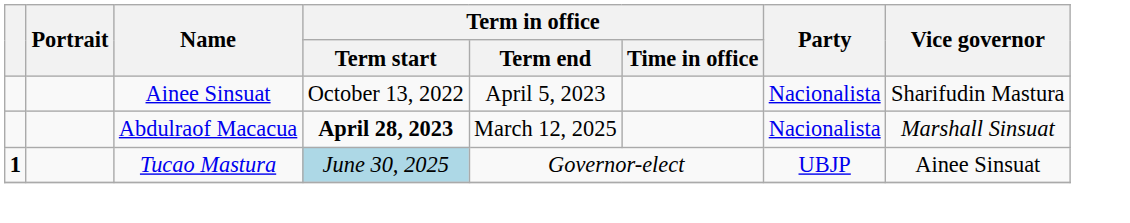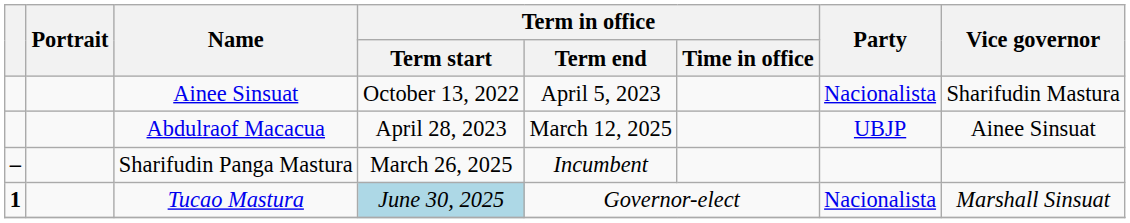(386, 128) bold -> (441, 128) normal
(825, 128) Nacionalista -> (880, 128) UBJP
(978, 128) Marshall Sinsuat -> (1033, 128) Ainee Sinsuat
+ row: (236, 164)
(825, 164) UBJP -> (880, 199) Nacionalista
(978, 164) Ainee Sinsuat -> (1033, 199) Marshall Sinsuat
